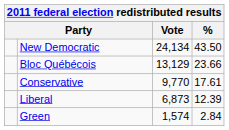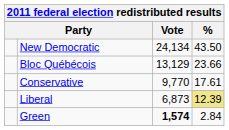(208, 99) no background -> (208, 99) khaki background
(176, 116) normal -> (176, 116) bold
